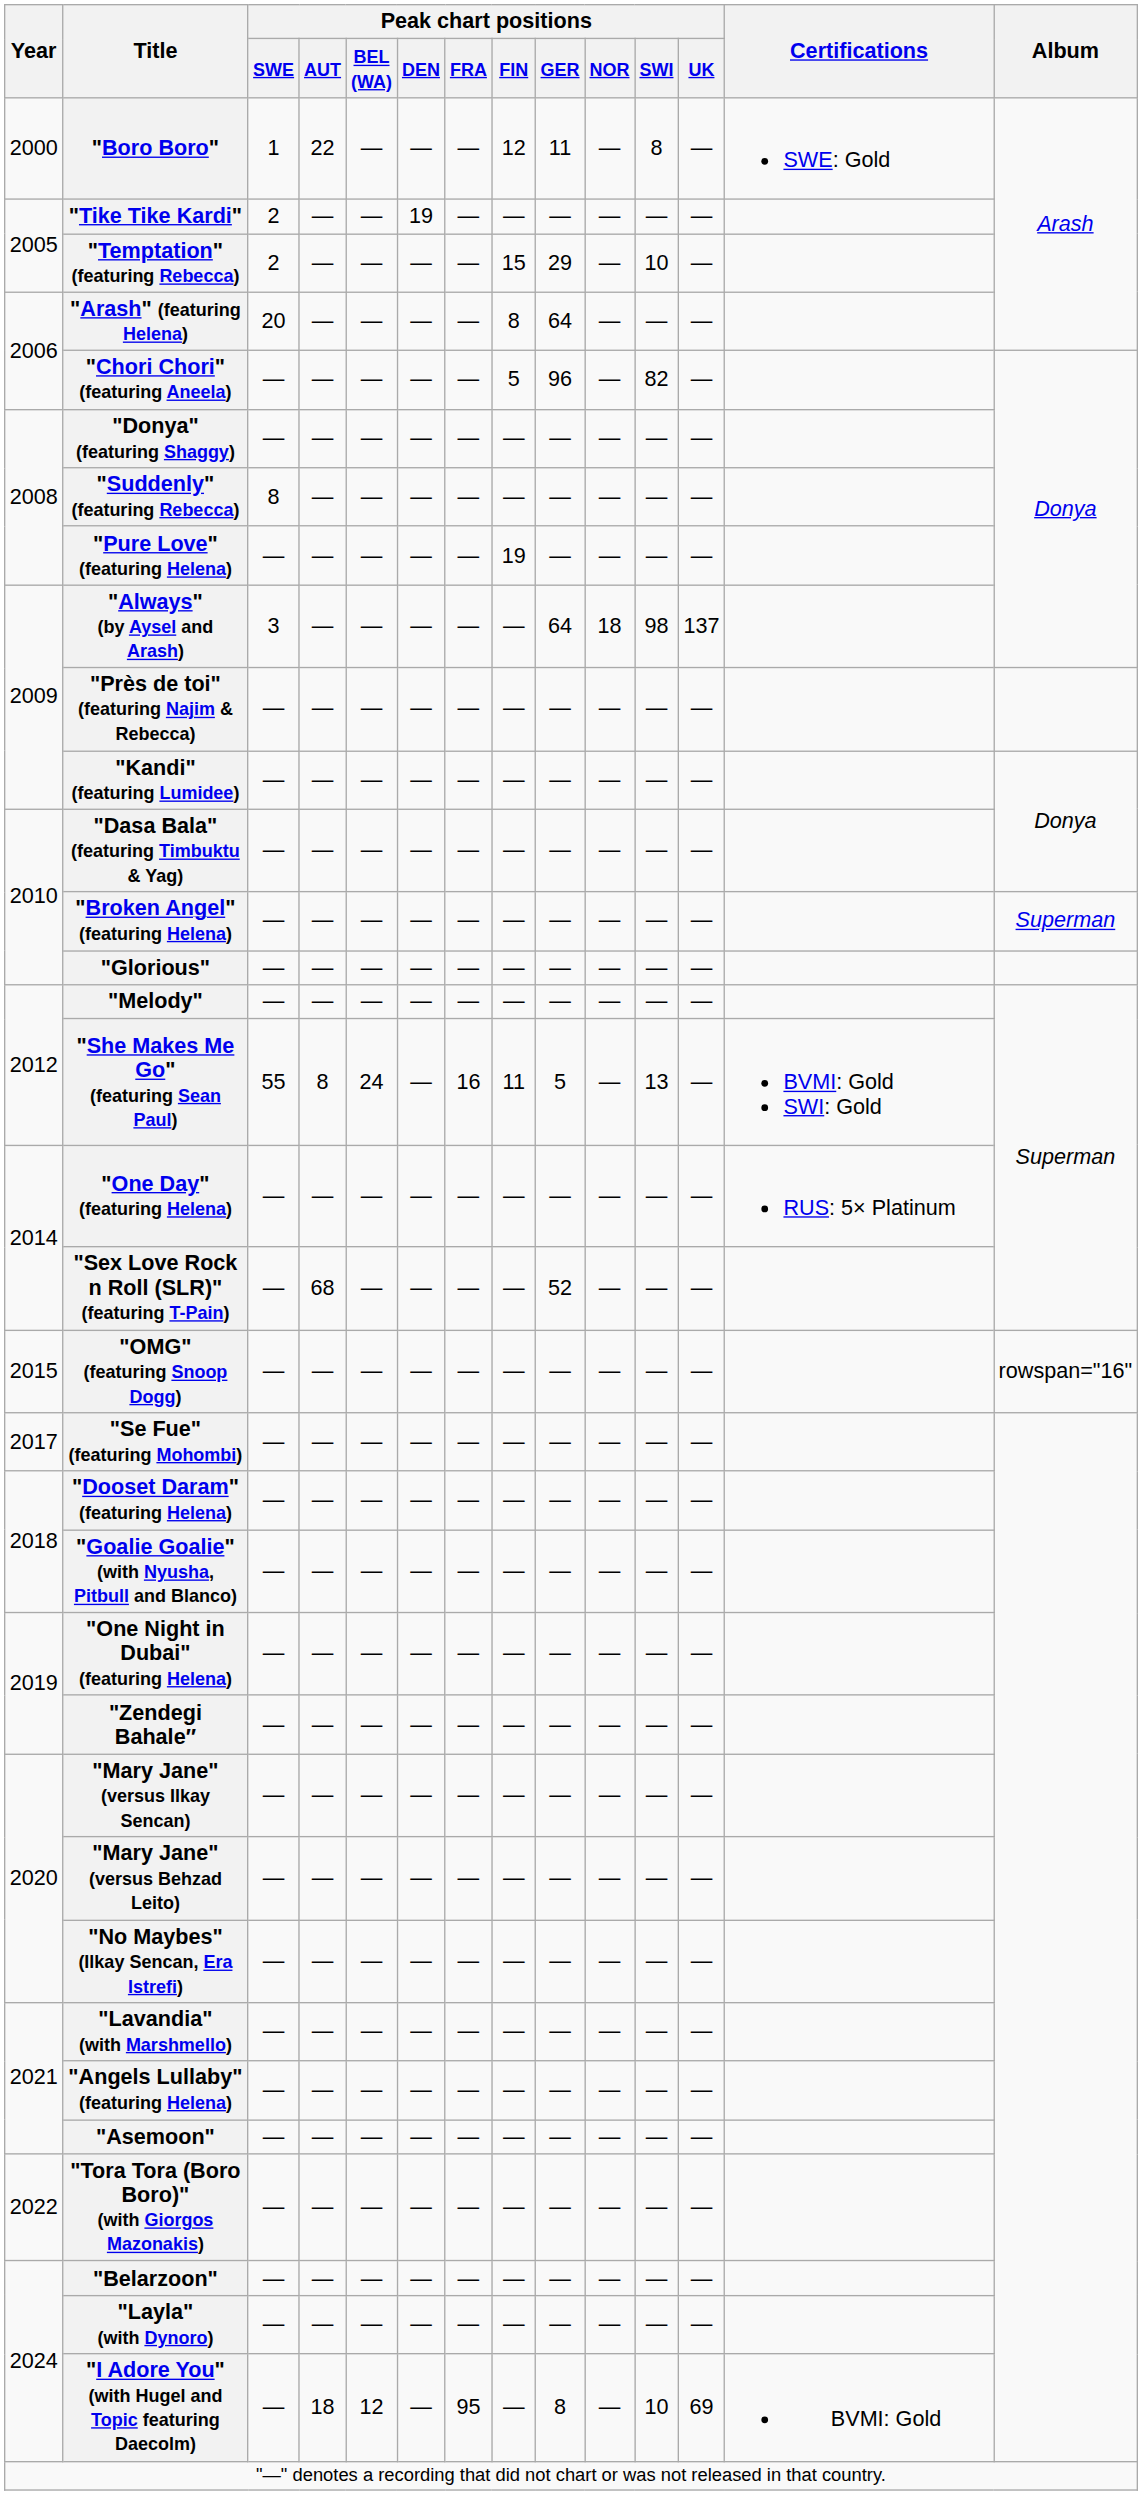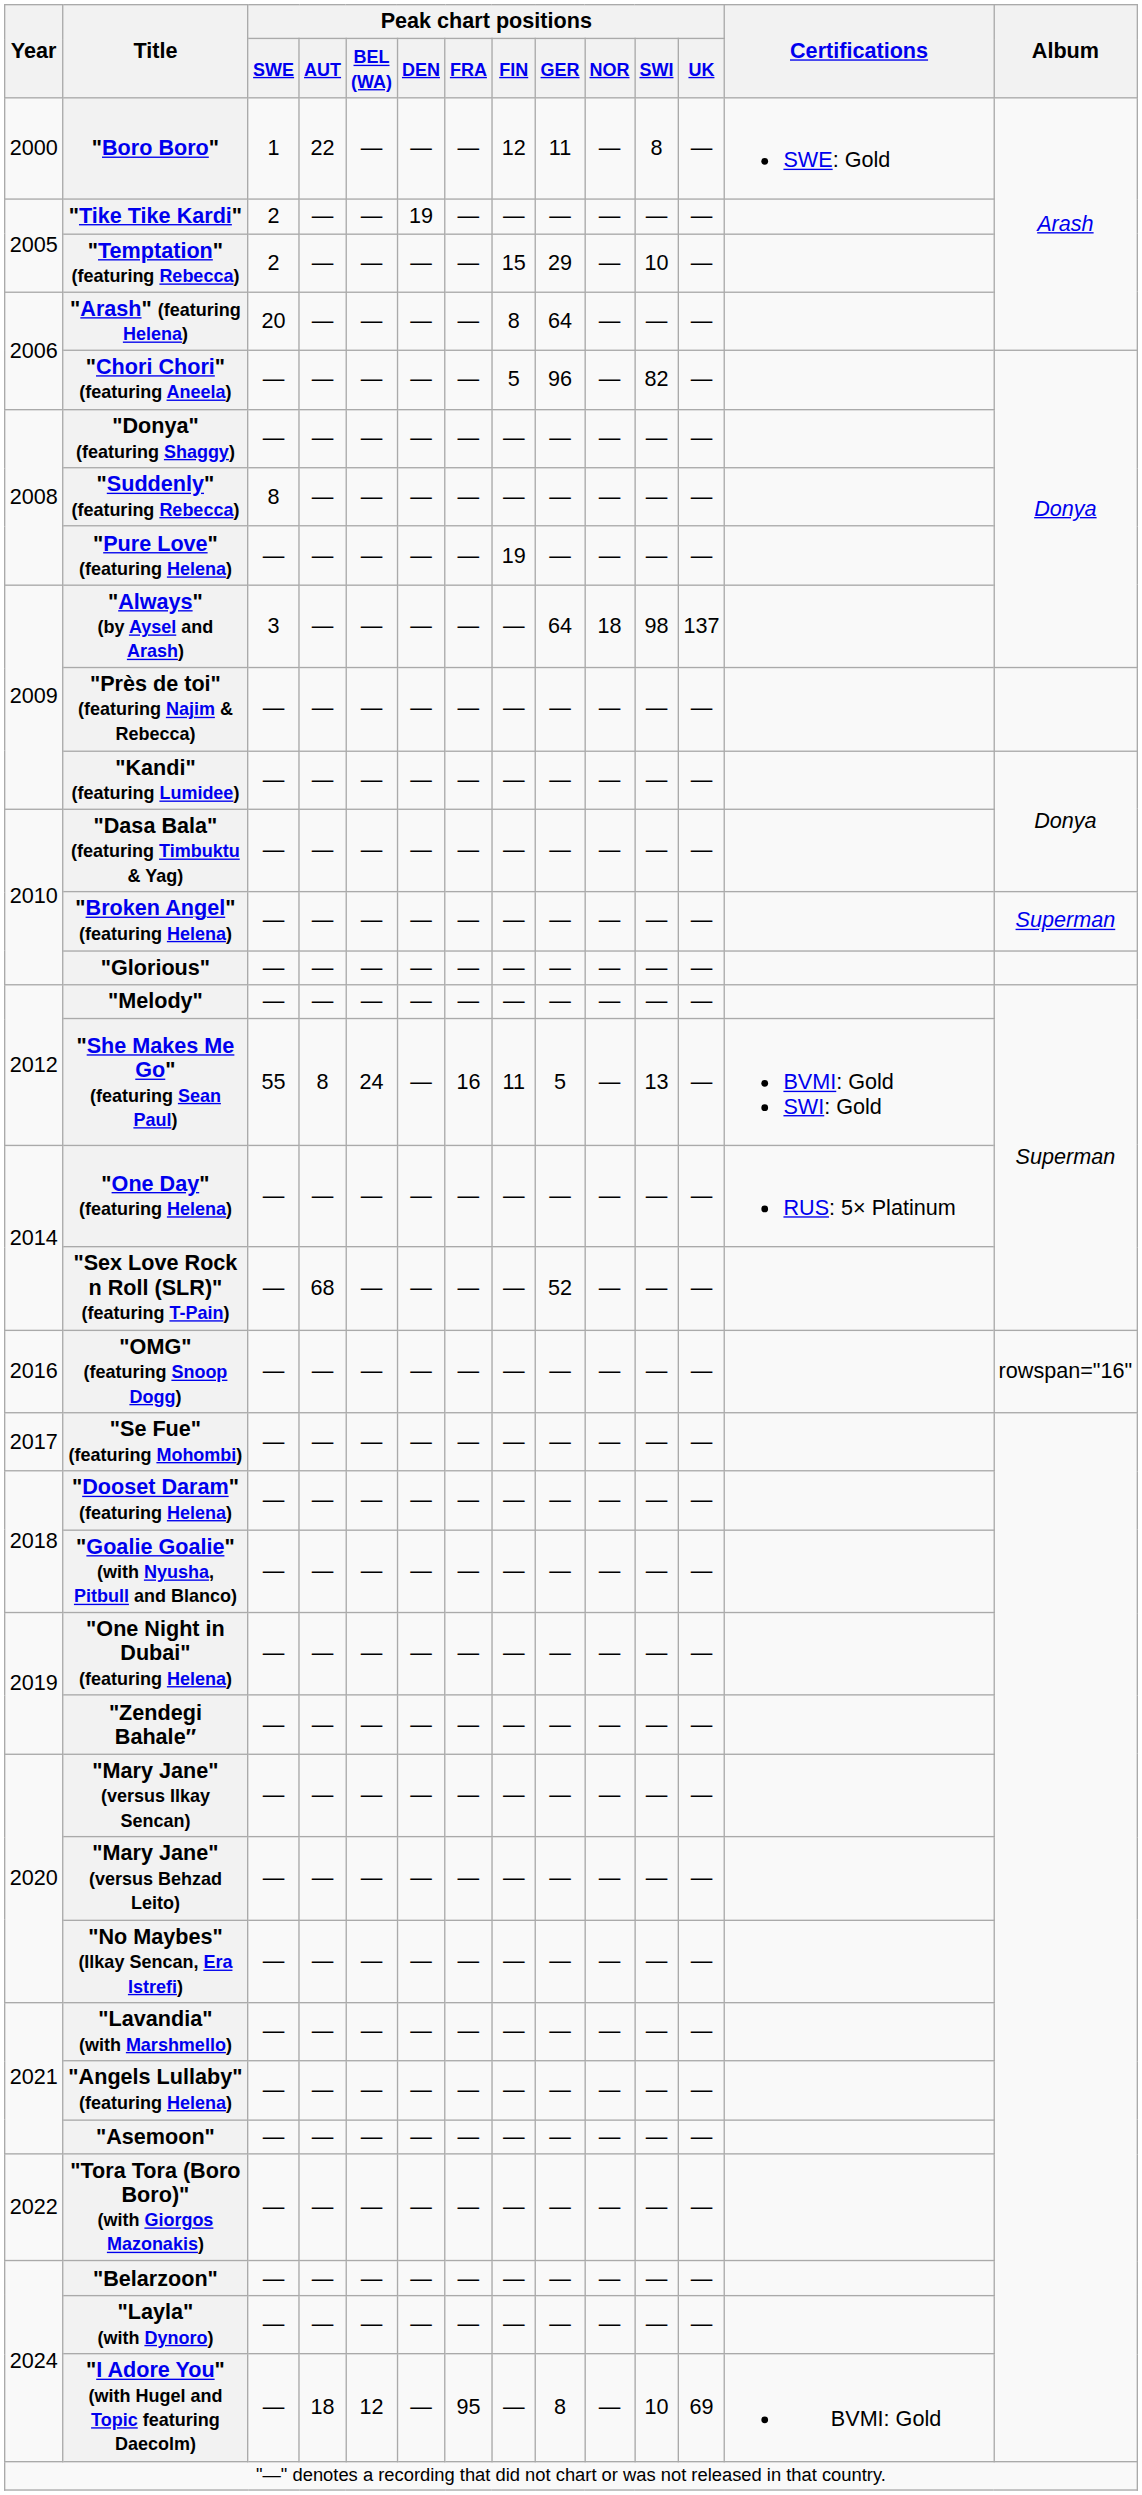(34, 1370) 2015 -> (34, 1370) 2016
